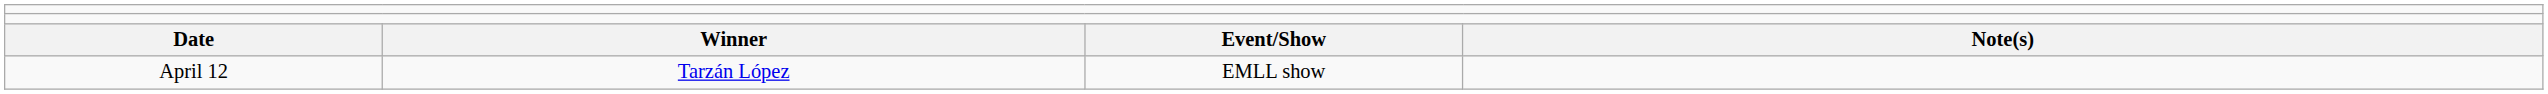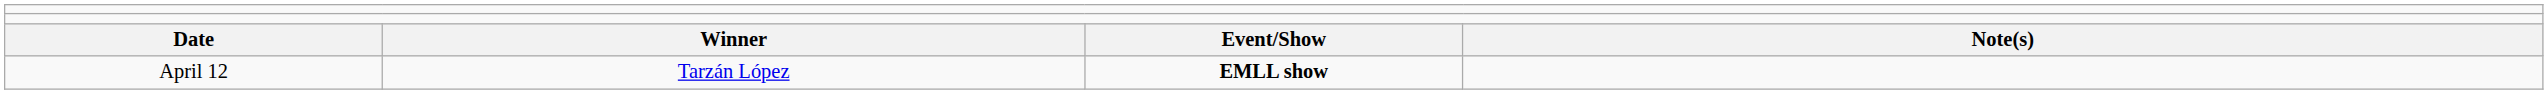(1274, 72) normal -> (1274, 72) bold
